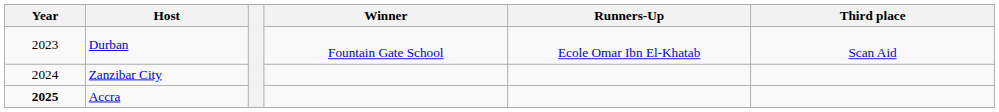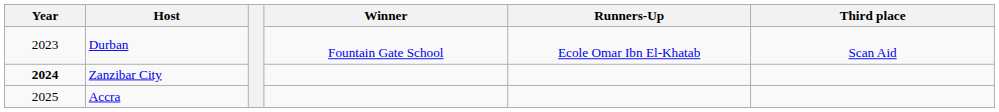(45, 75) normal -> (45, 75) bold
(45, 97) bold -> (45, 97) normal
